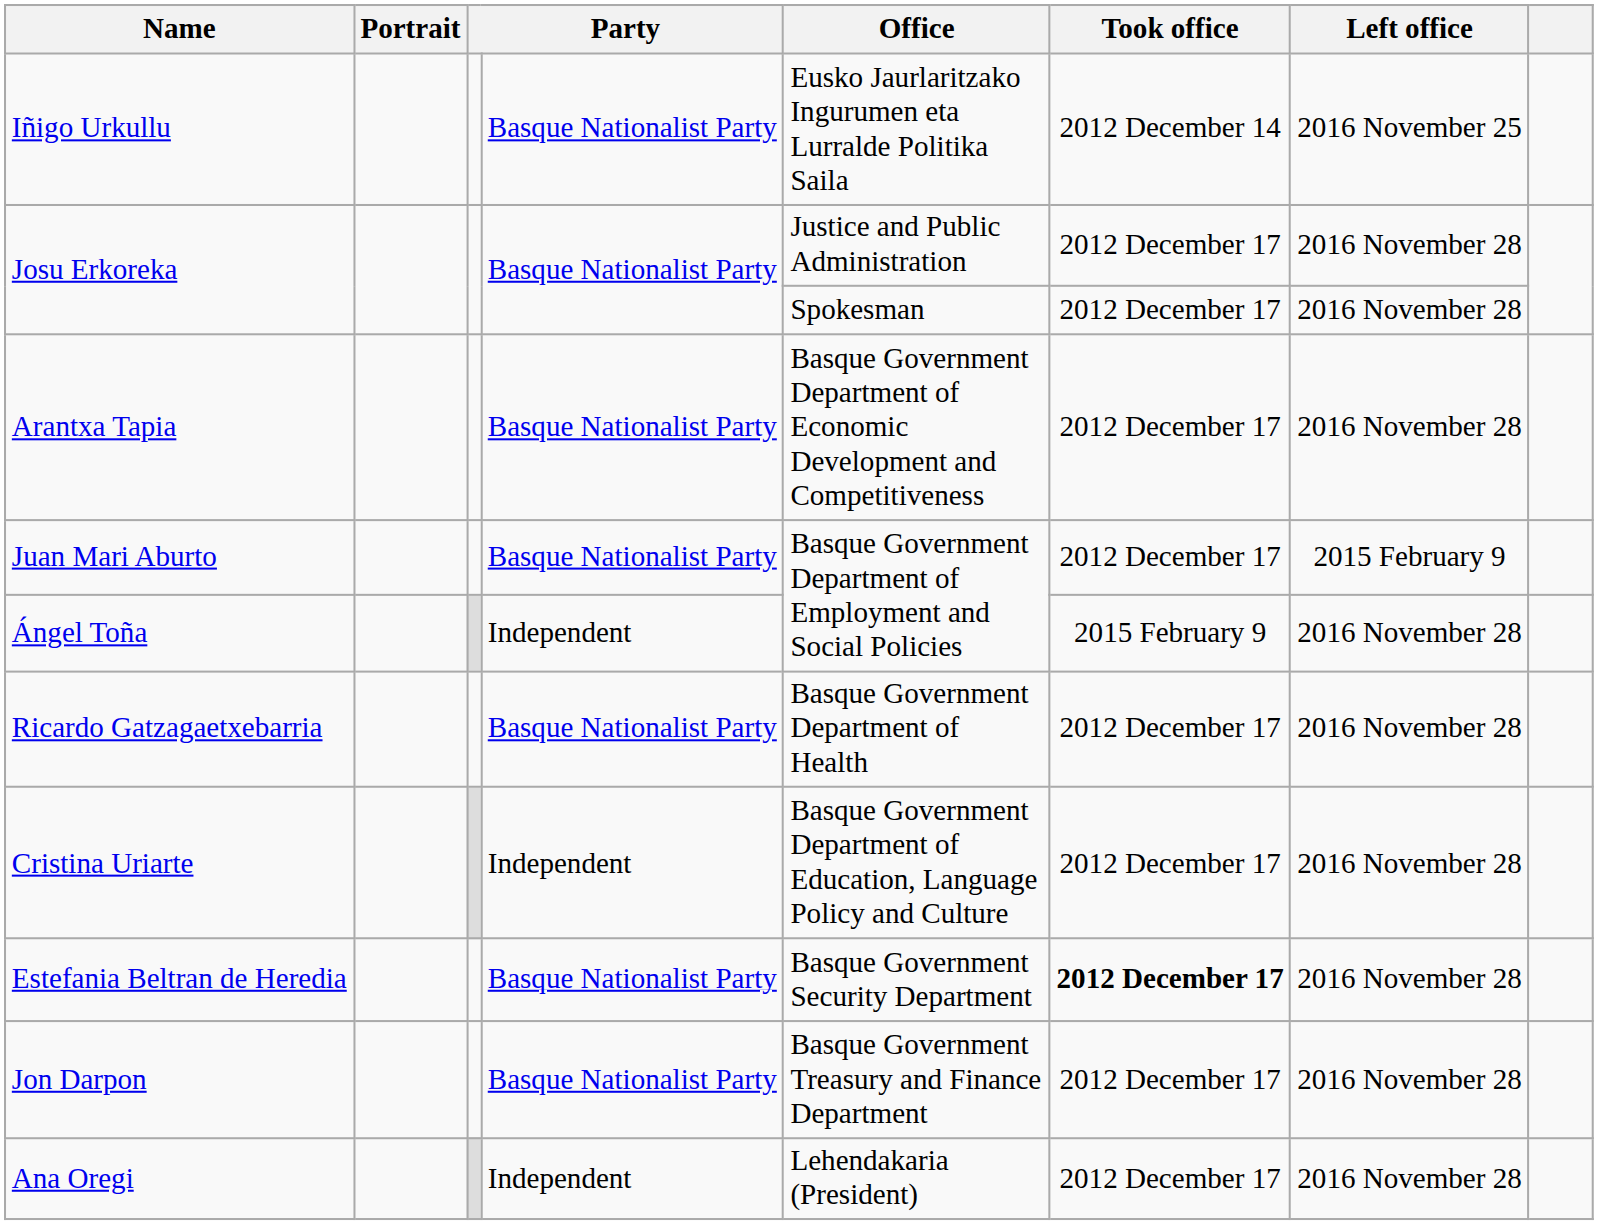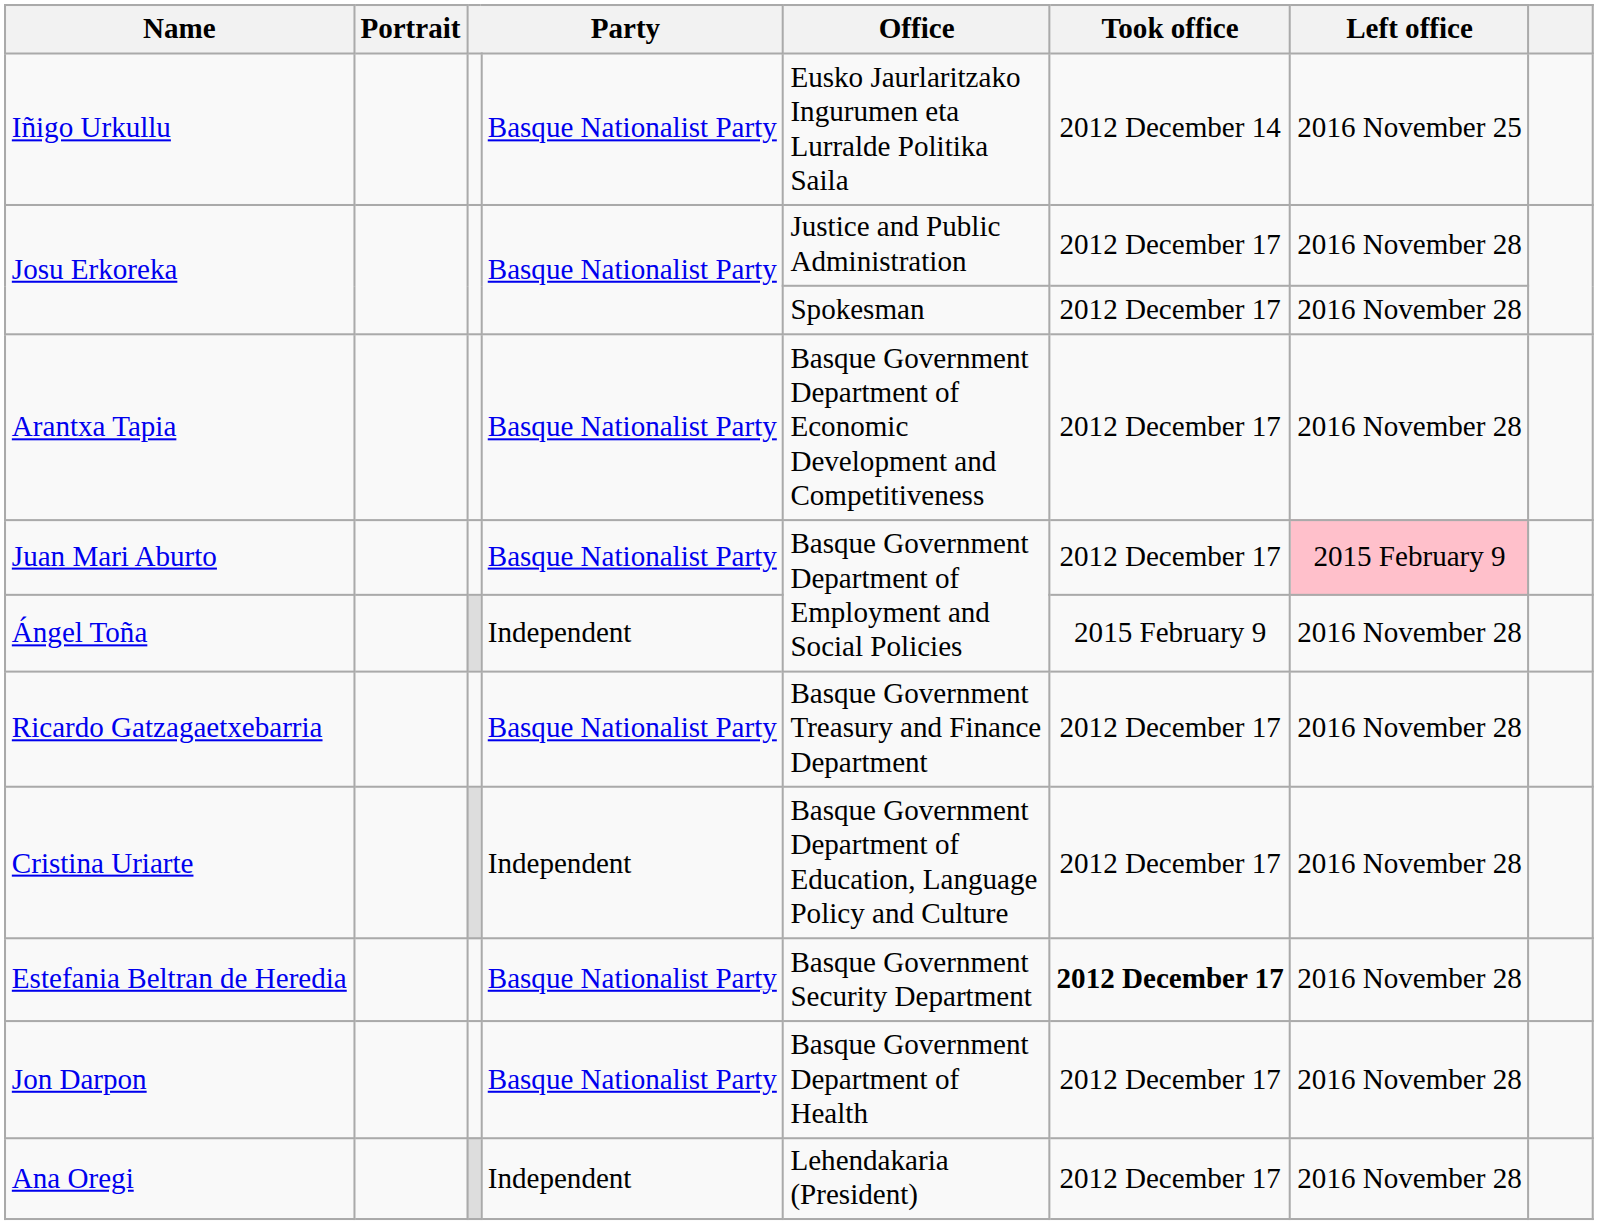(1410, 557) no background -> (1410, 557) pink background
(910, 728) Basque Government Department of Health -> (916, 728) Basque Government Treasury and Finance Department
(916, 1078) Basque Government Treasury and Finance Department -> (910, 1078) Basque Government Department of Health
